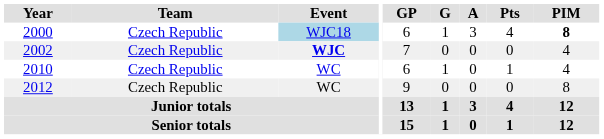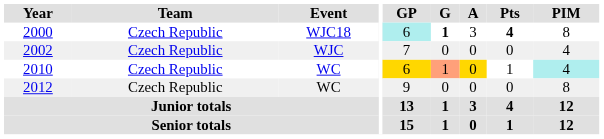(329, 31) lightblue background -> (329, 31) no background
(407, 31) no background -> (407, 31) paleturquoise background
(445, 31) normal -> (445, 31) bold
(510, 31) normal -> (510, 31) bold
(566, 31) bold -> (566, 31) normal
(329, 50) bold -> (329, 50) normal
(407, 69) no background -> (407, 69) gold background
(445, 69) no background -> (445, 69) lightsalmon background
(473, 69) no background -> (473, 69) gold background
(566, 69) no background -> (566, 69) paleturquoise background
